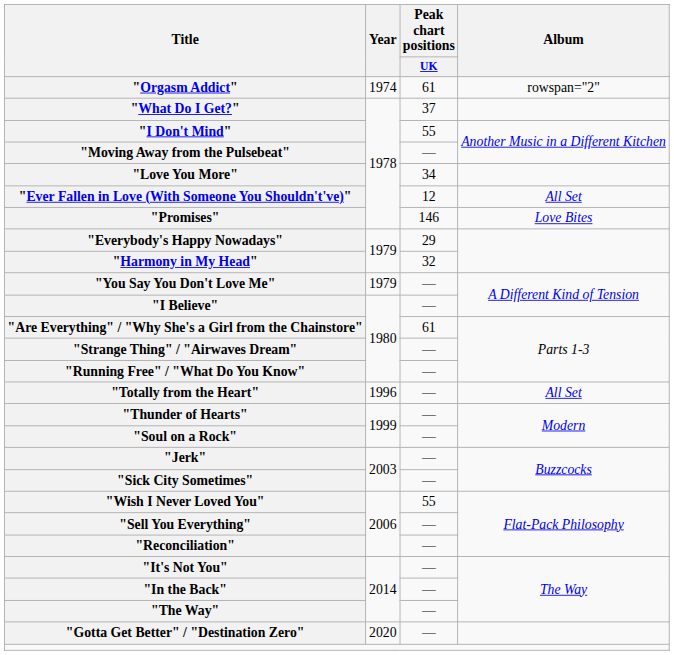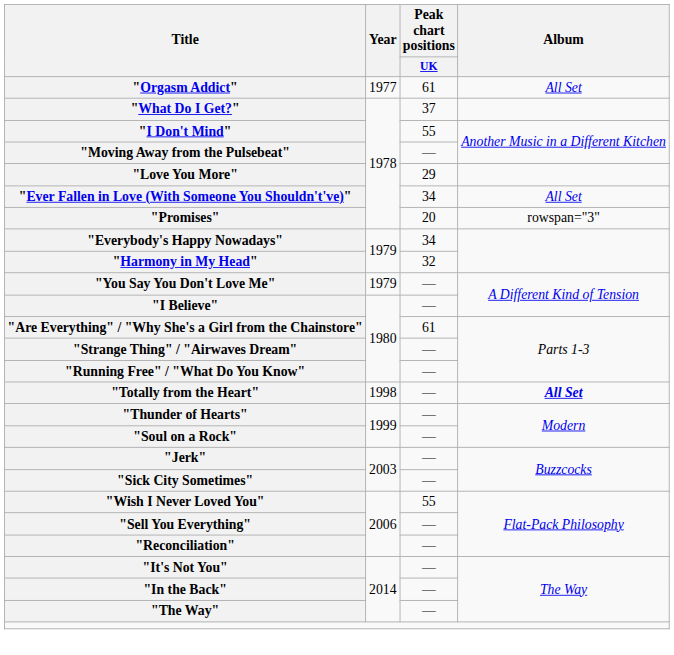(383, 87) 1974 -> (383, 87) 1977
(564, 87) rowspan="2" -> (564, 87) All Set
(429, 174) 34 -> (429, 174) 29
(429, 196) 12 -> (429, 196) 34
(429, 218) 146 -> (429, 218) 20
(564, 218) Love Bites -> (564, 218) rowspan="3"
(429, 240) 29 -> (429, 240) 34
(383, 393) 1996 -> (383, 393) 1998
(564, 393) normal -> (564, 393) bold
- row: (185, 633)
